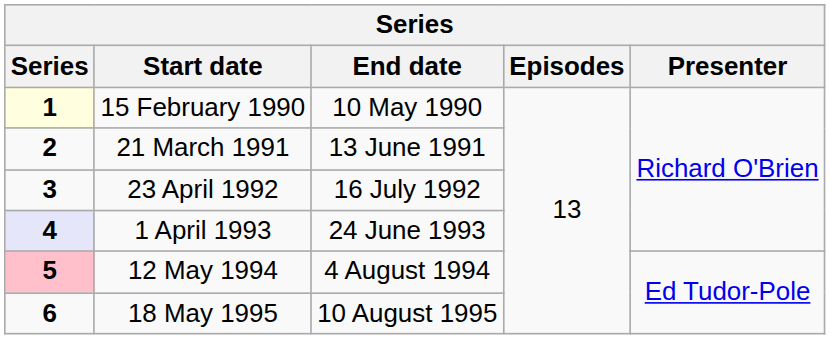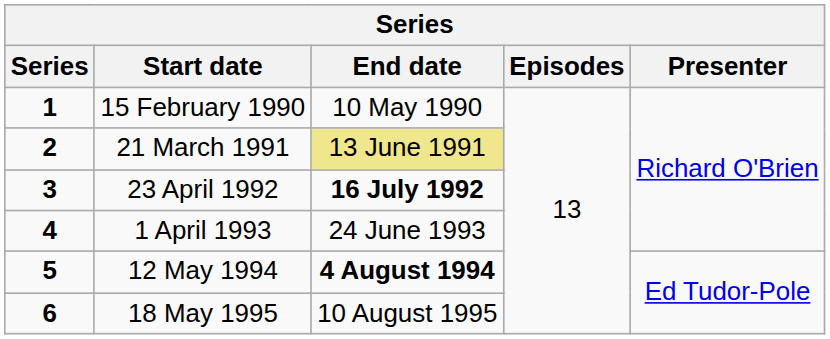(50, 107) lightyellow background -> (50, 107) no background
(407, 148) no background -> (407, 148) khaki background
(407, 189) normal -> (407, 189) bold
(50, 230) lavender background -> (50, 230) no background
(50, 271) pink background -> (50, 271) no background
(407, 271) normal -> (407, 271) bold
